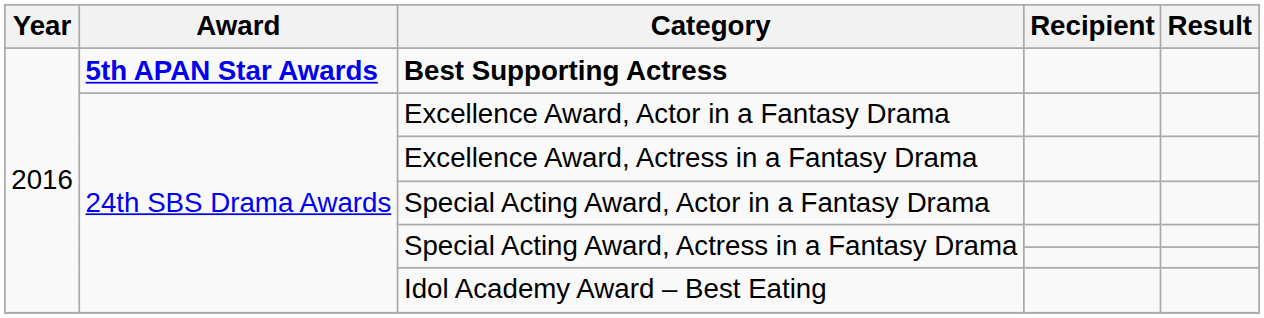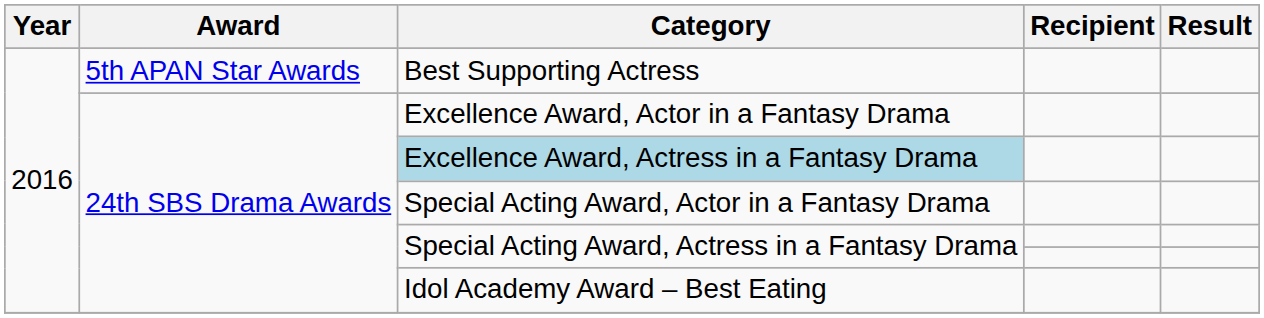(232, 70) bold -> (223, 70) normal
(566, 70) bold -> (552, 70) normal
(691, 158) no background -> (691, 158) lightblue background
